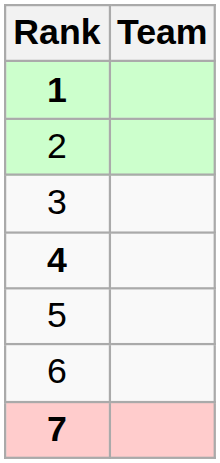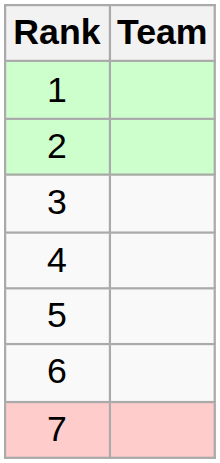(57, 89) bold -> (57, 89) normal
(57, 259) bold -> (57, 259) normal
(57, 428) bold -> (57, 428) normal
